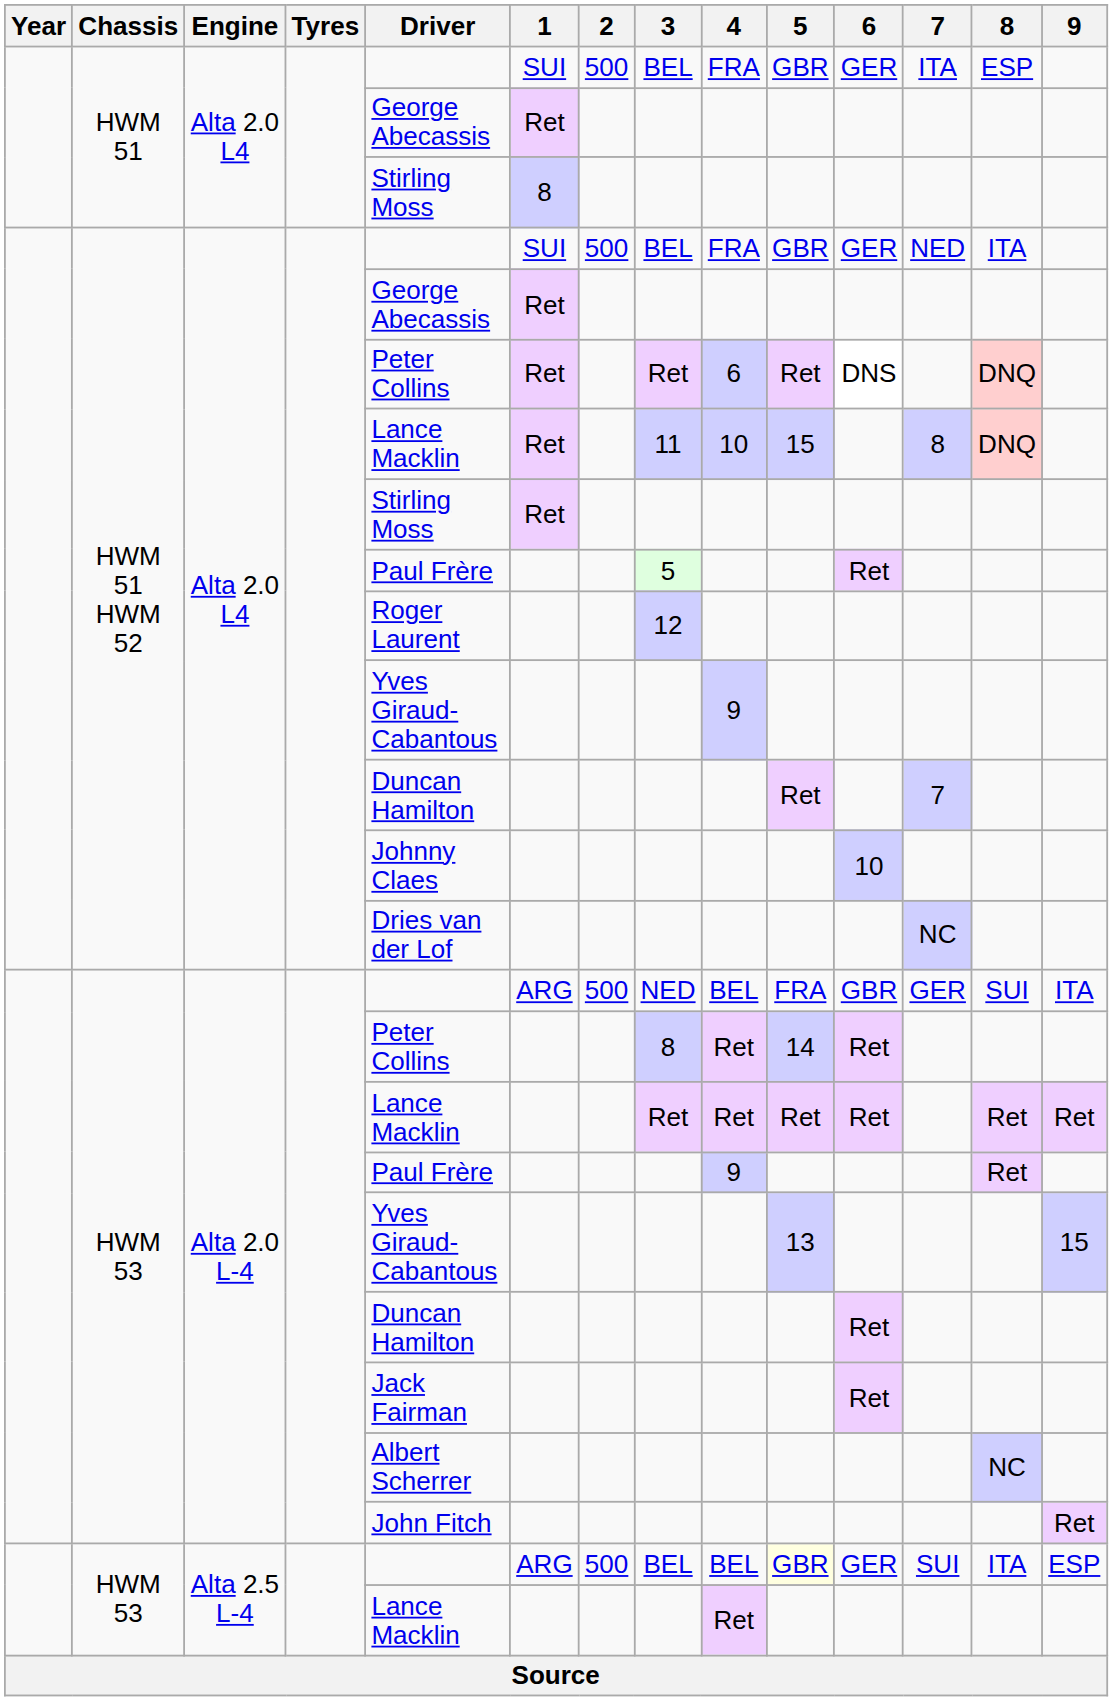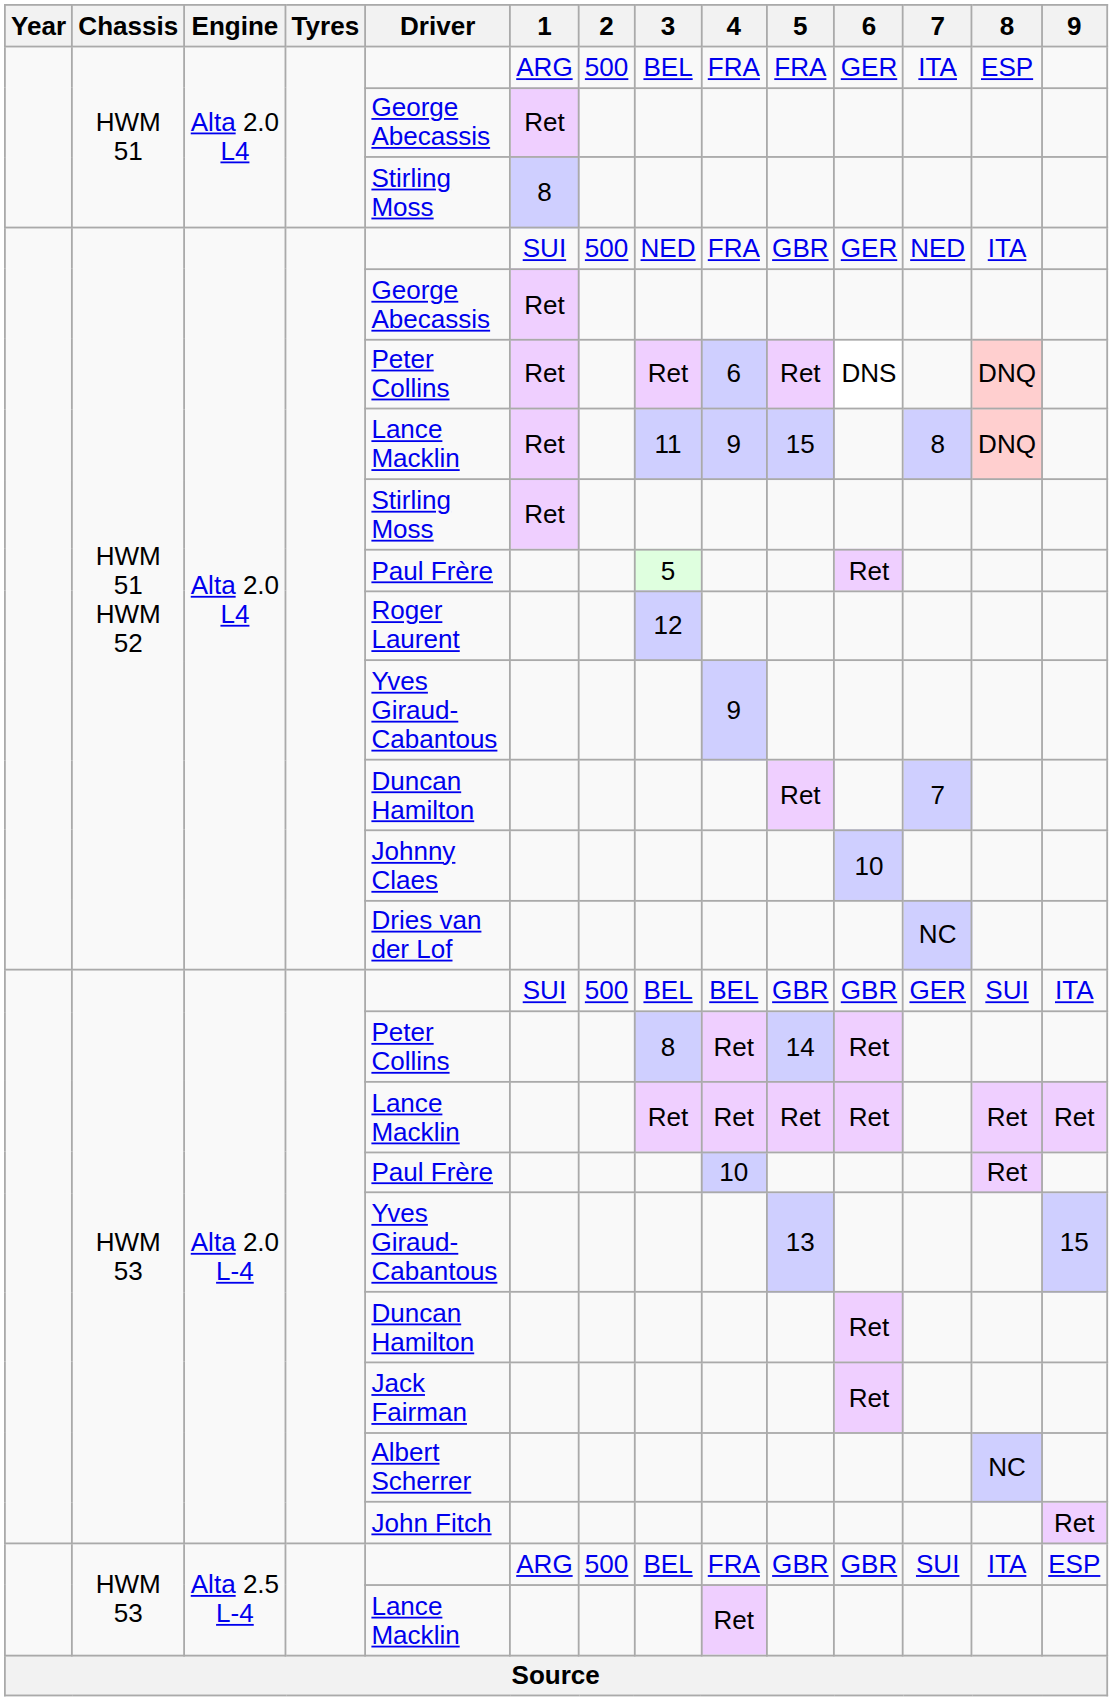(544, 67) SUI -> (544, 67) ARG
(800, 67) GBR -> (800, 67) FRA
(668, 249) BEL -> (668, 249) NED
(734, 444) 10 -> (734, 444) 9
(544, 991) ARG -> (544, 991) SUI
(668, 991) NED -> (668, 991) BEL
(800, 991) FRA -> (800, 991) GBR
(734, 1173) 9 -> (734, 1173) 10
(734, 1564) BEL -> (734, 1564) FRA
(800, 1564) lightyellow background -> (800, 1564) no background
(869, 1564) GER -> (869, 1564) GBR
